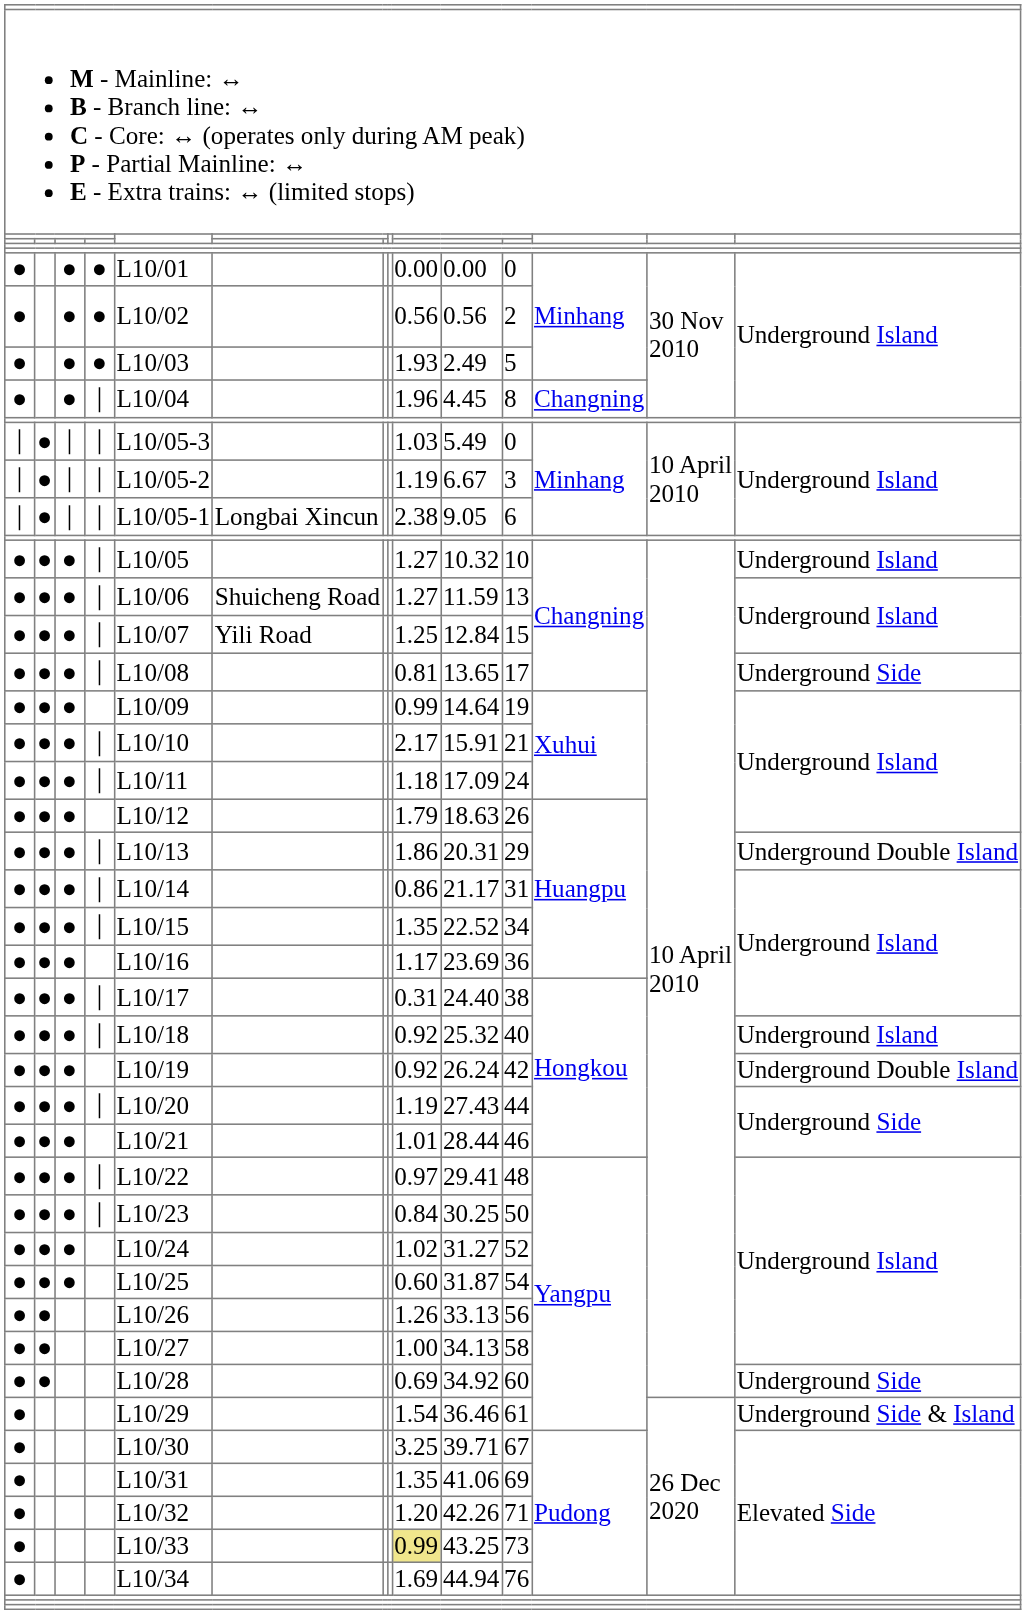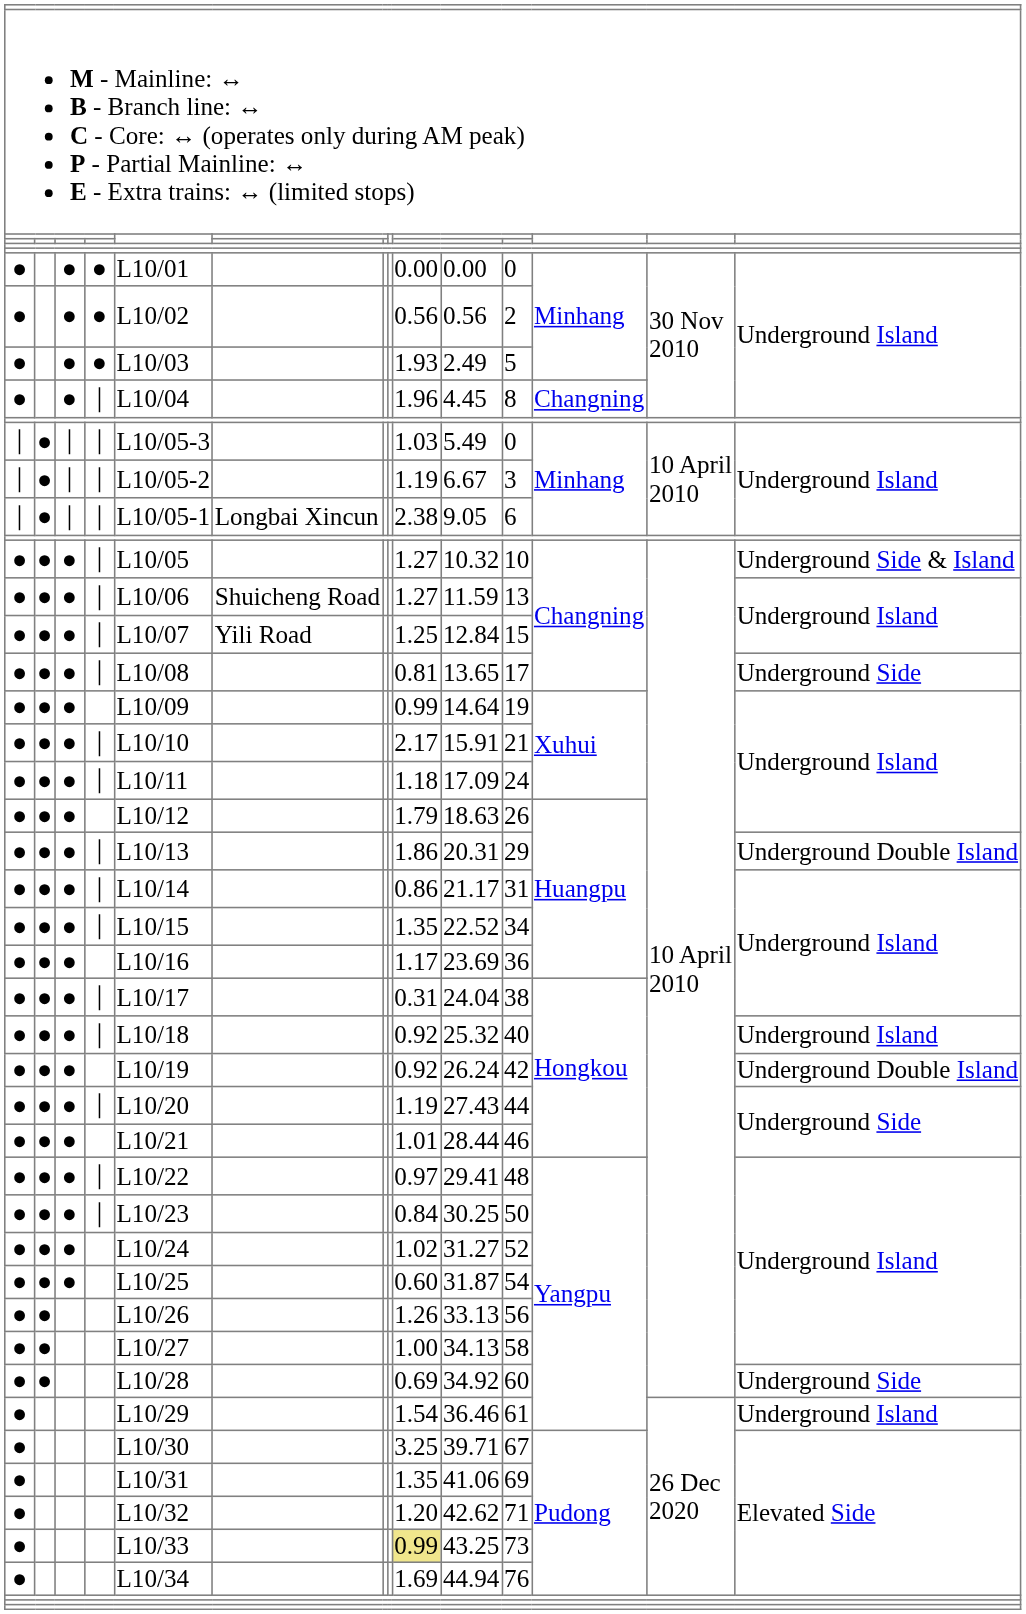(837, 558) Underground Island -> (876, 558) Underground Side & Island
(471, 996) 24.40 -> (471, 996) 24.04
(876, 1413) Underground Side & Island -> (837, 1413) Underground Island
(471, 1512) 42.26 -> (471, 1512) 42.62
